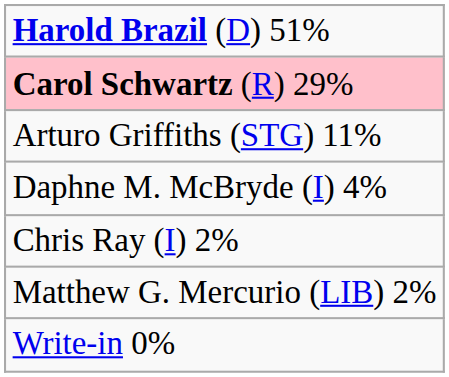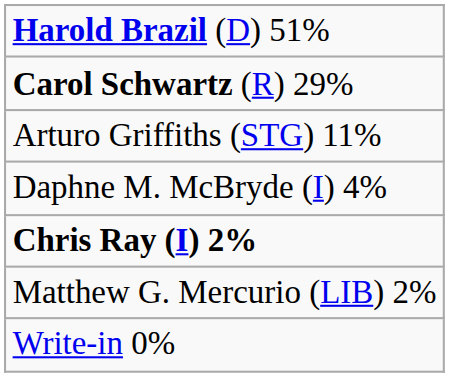(183, 82) pink background -> (183, 82) no background
(126, 239) normal -> (135, 239) bold
